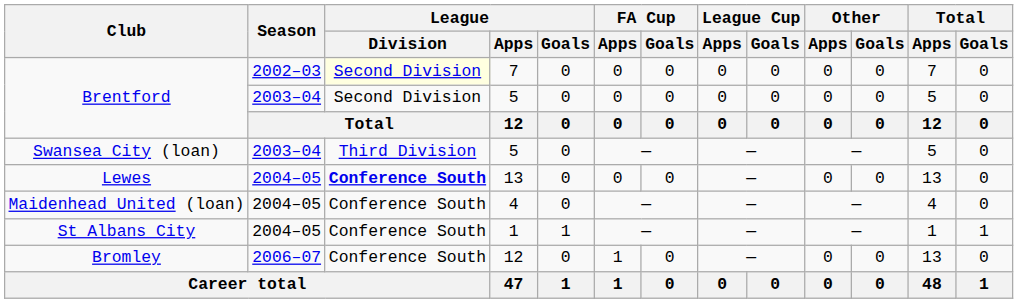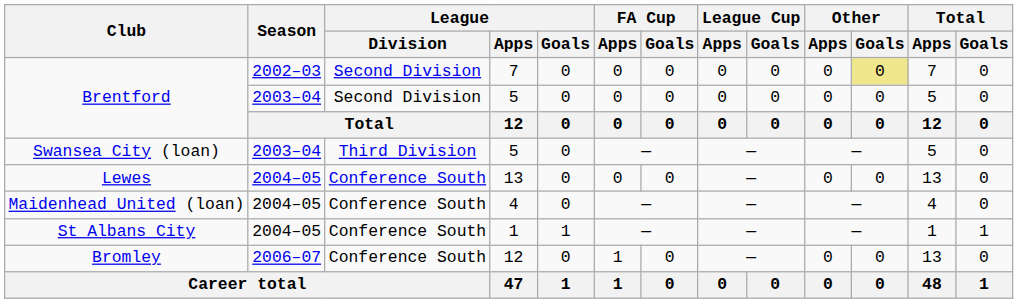(407, 71) lightyellow background -> (407, 71) no background
(880, 71) no background -> (880, 71) khaki background
(407, 178) bold -> (407, 178) normal
